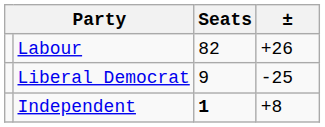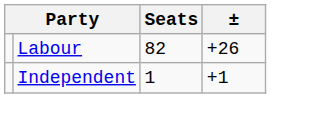- row: (104, 78)
(204, 107) bold -> (150, 78) normal
(271, 107) +8 -> (218, 78) +1
